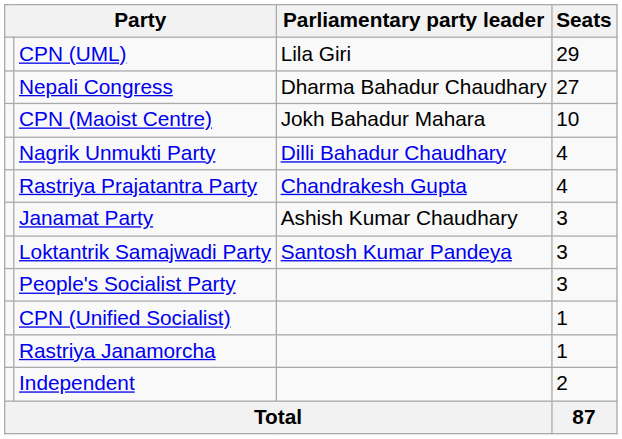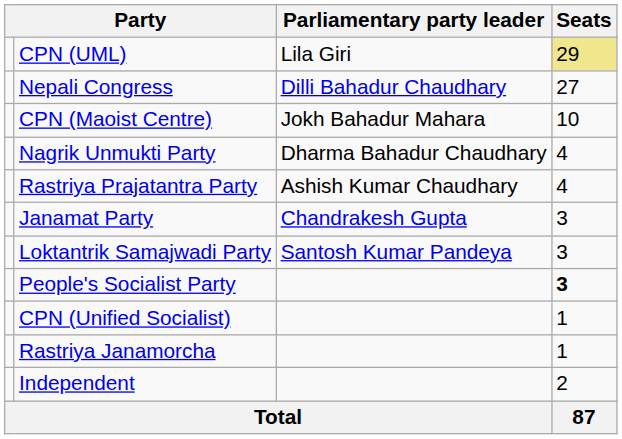(568, 53) no background -> (568, 53) khaki background
(414, 86) Dharma Bahadur Chaudhary -> (393, 86) Dilli Bahadur Chaudhary
(393, 152) Dilli Bahadur Chaudhary -> (414, 152) Dharma Bahadur Chaudhary
(374, 185) Chandrakesh Gupta -> (399, 185) Ashish Kumar Chaudhary
(399, 218) Ashish Kumar Chaudhary -> (374, 218) Chandrakesh Gupta
(562, 284) normal -> (562, 284) bold
